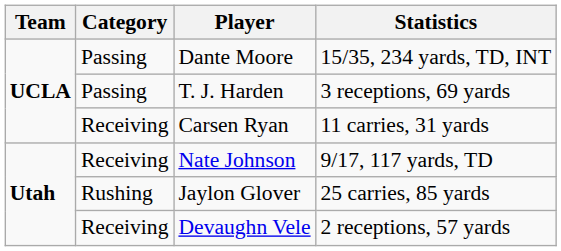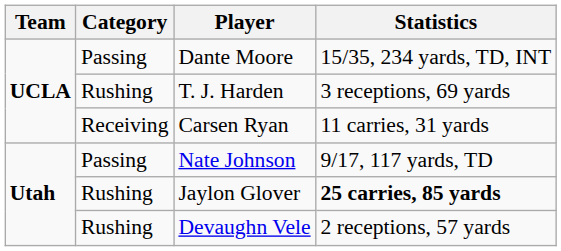(114, 90) Passing -> (117, 90) Rushing
(125, 159) Receiving -> (114, 159) Passing
(405, 193) normal -> (411, 193) bold
(125, 227) Receiving -> (117, 227) Rushing
